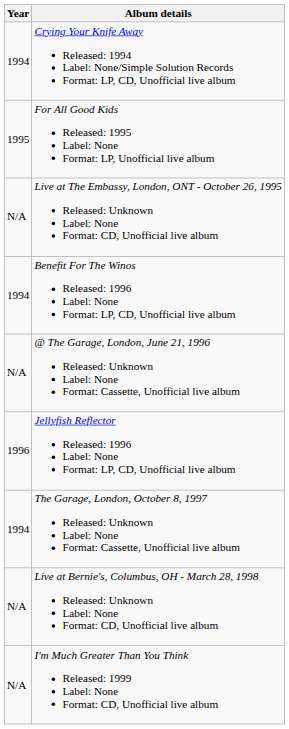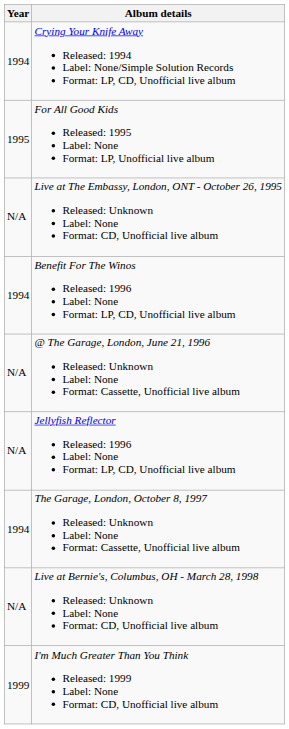(18, 451) 1996 -> (17, 451) N/A
(17, 684) N/A -> (18, 684) 1999
